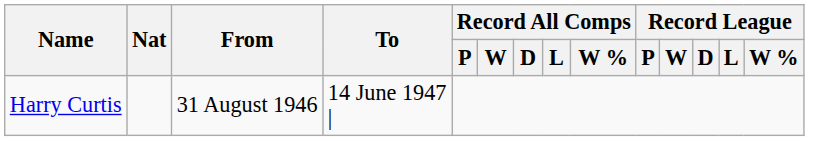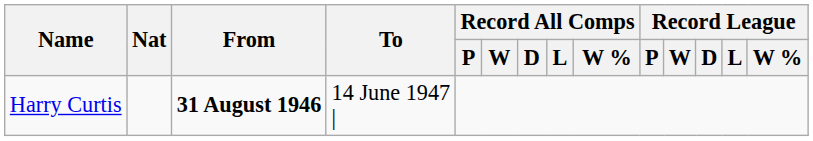(247, 105) normal -> (249, 105) bold
